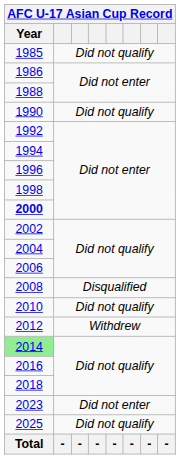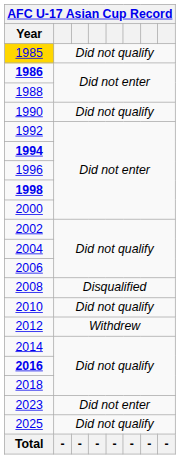(29, 53) no background -> (29, 53) gold background
(29, 72) normal -> (29, 72) bold
(29, 151) normal -> (29, 151) bold
(29, 190) normal -> (29, 190) bold
(29, 209) bold -> (29, 209) normal
(29, 346) lightgreen background -> (29, 346) no background
(29, 365) normal -> (29, 365) bold
